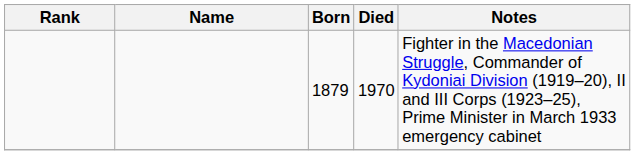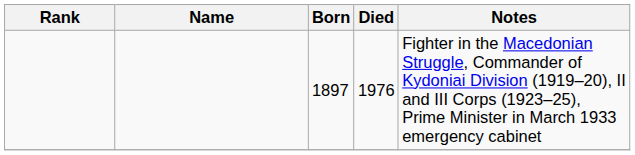(330, 90) 1879 -> (330, 90) 1897
(376, 90) 1970 -> (376, 90) 1976
